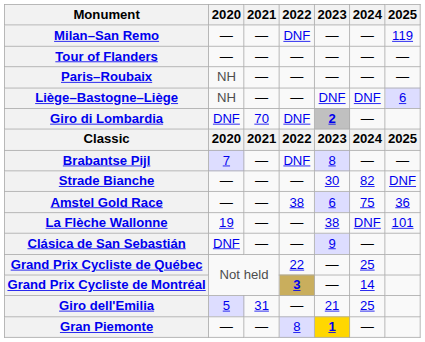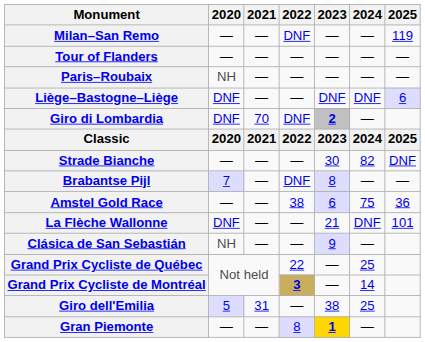(226, 98) NH -> (226, 98) DNF
rows swapped: (107, 181) <-> (107, 160)
(226, 222) 19 -> (226, 222) DNF
(332, 222) 38 -> (332, 222) 21
(226, 243) DNF -> (226, 243) NH
(332, 306) 21 -> (332, 306) 38
